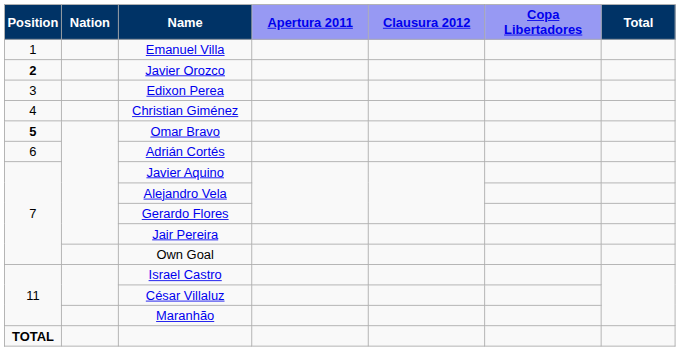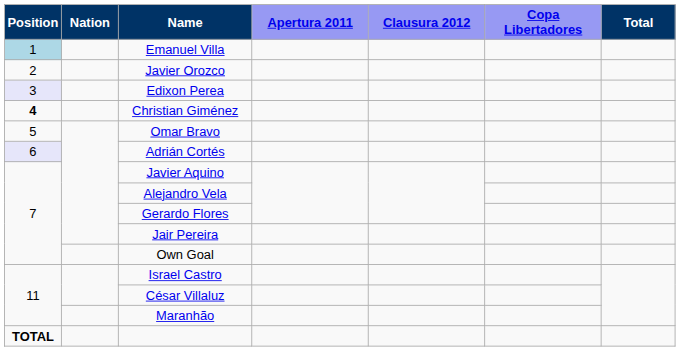(33, 50) no background -> (33, 50) lightblue background
(33, 70) bold -> (33, 70) normal
(33, 91) no background -> (33, 91) lavender background
(33, 111) normal -> (33, 111) bold
(33, 132) bold -> (33, 132) normal
(33, 152) no background -> (33, 152) lavender background
